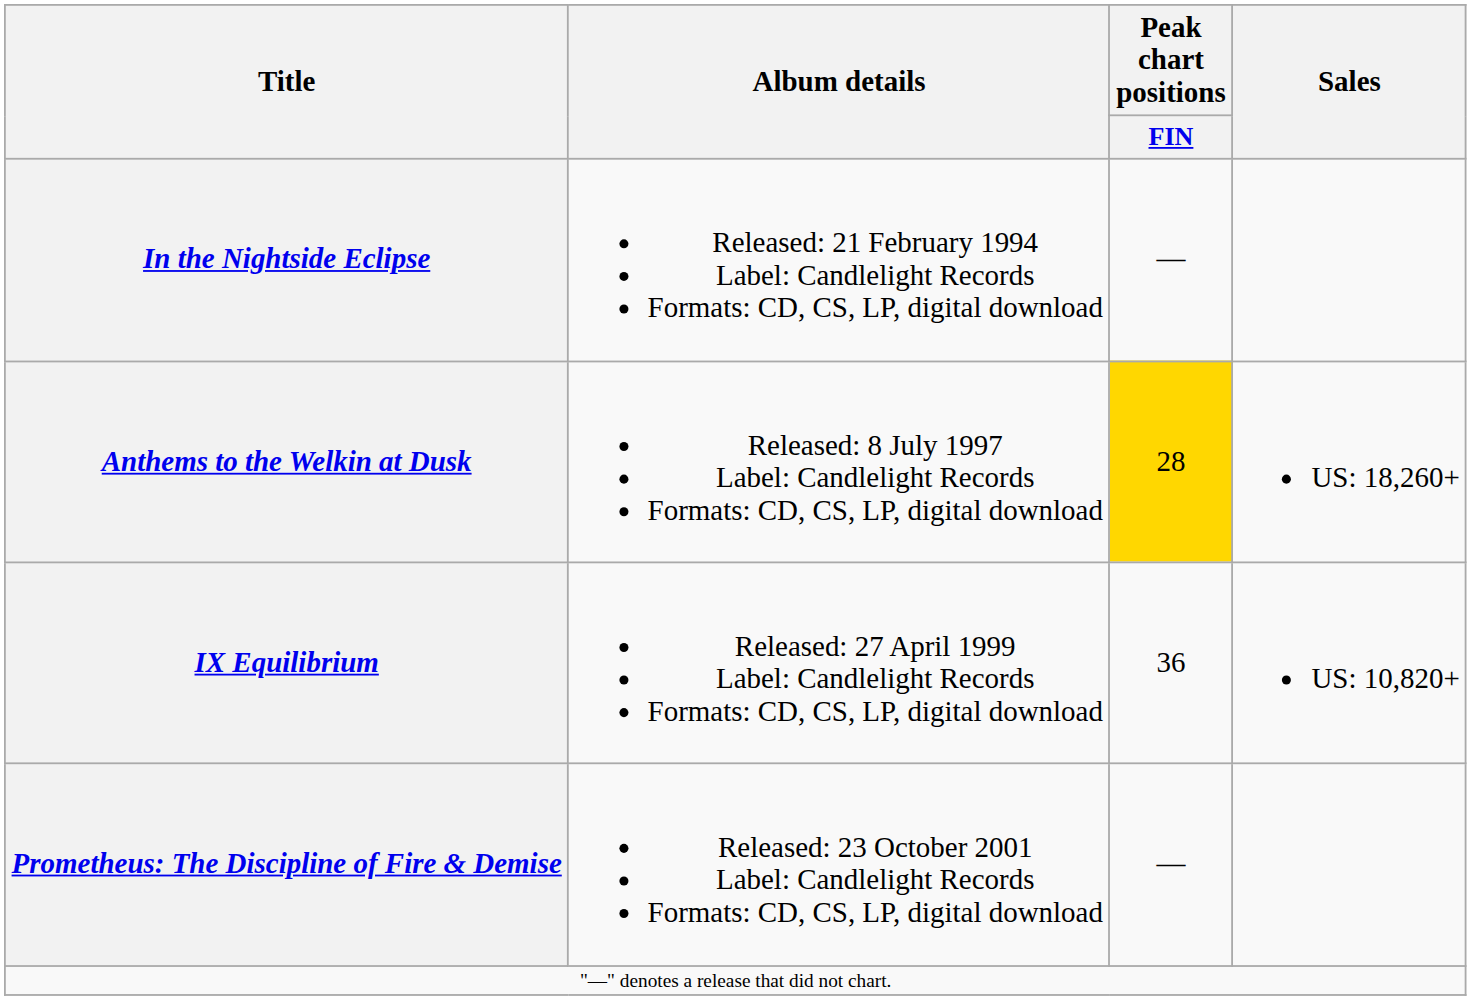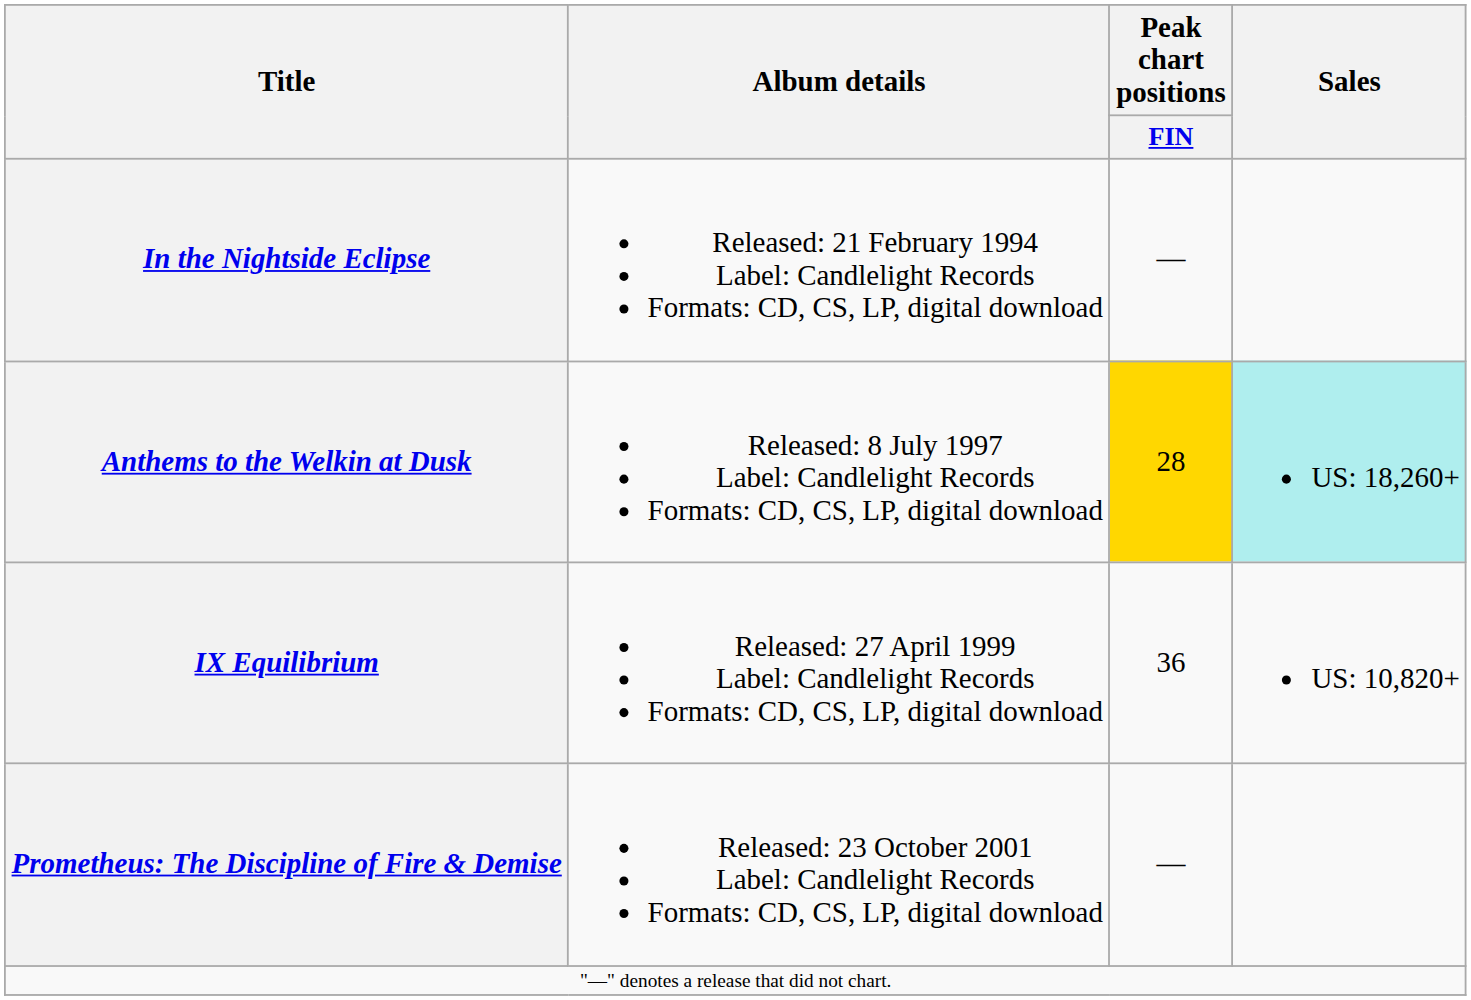(1349, 478) no background -> (1349, 478) paleturquoise background
